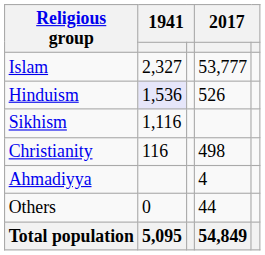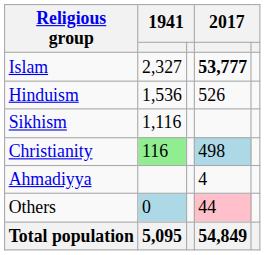(223, 66) normal -> (223, 66) bold
(162, 94) lavender background -> (162, 94) no background
(155, 151) no background -> (155, 151) lightgreen background
(212, 151) no background -> (212, 151) lightblue background
(146, 207) no background -> (146, 207) lightblue background
(207, 207) no background -> (207, 207) pink background
